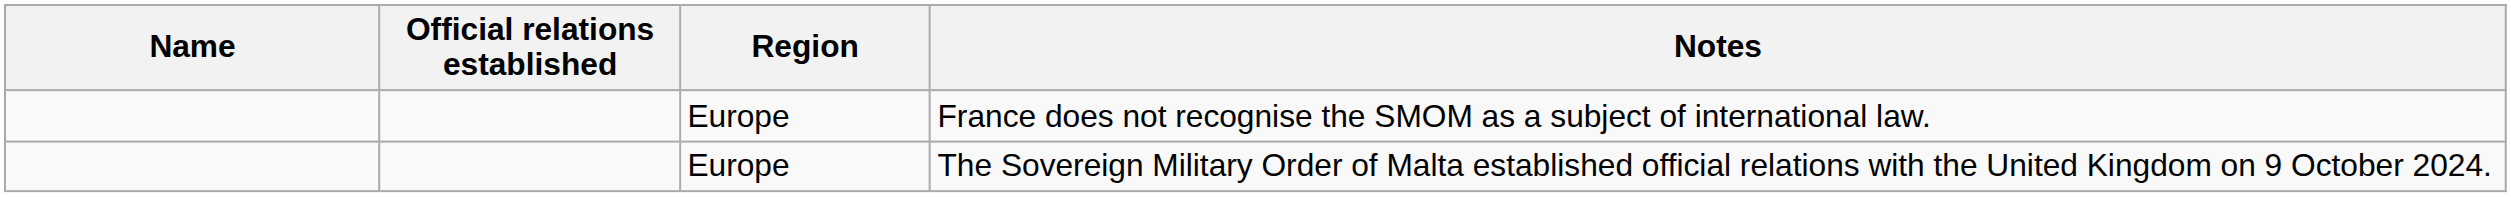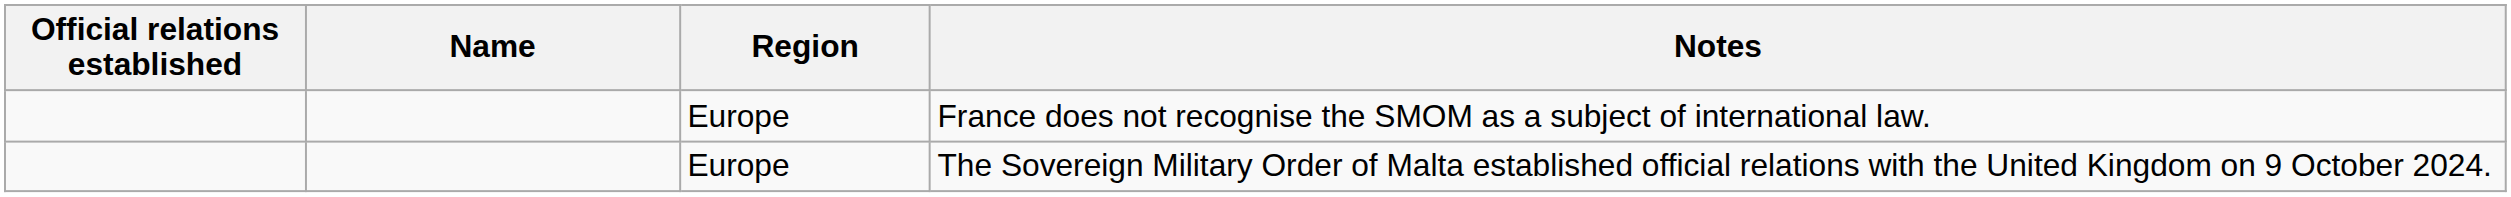columns swapped: (193, 47) <-> (530, 47)
